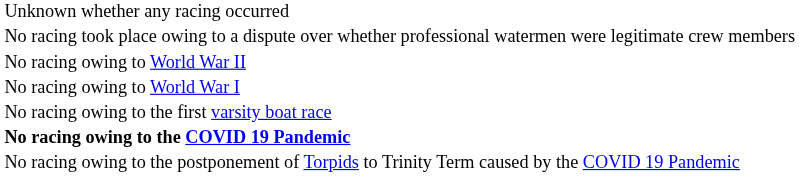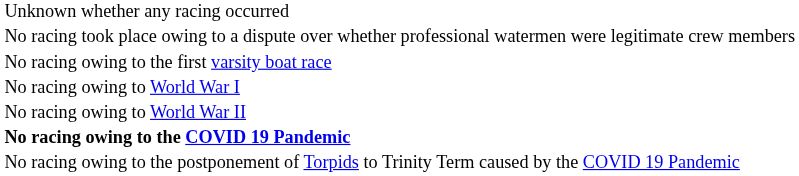(125, 61) No racing owing to World War II -> (168, 61) No racing owing to the first varsity boat race
(168, 111) No racing owing to the first varsity boat race -> (125, 111) No racing owing to World War II
